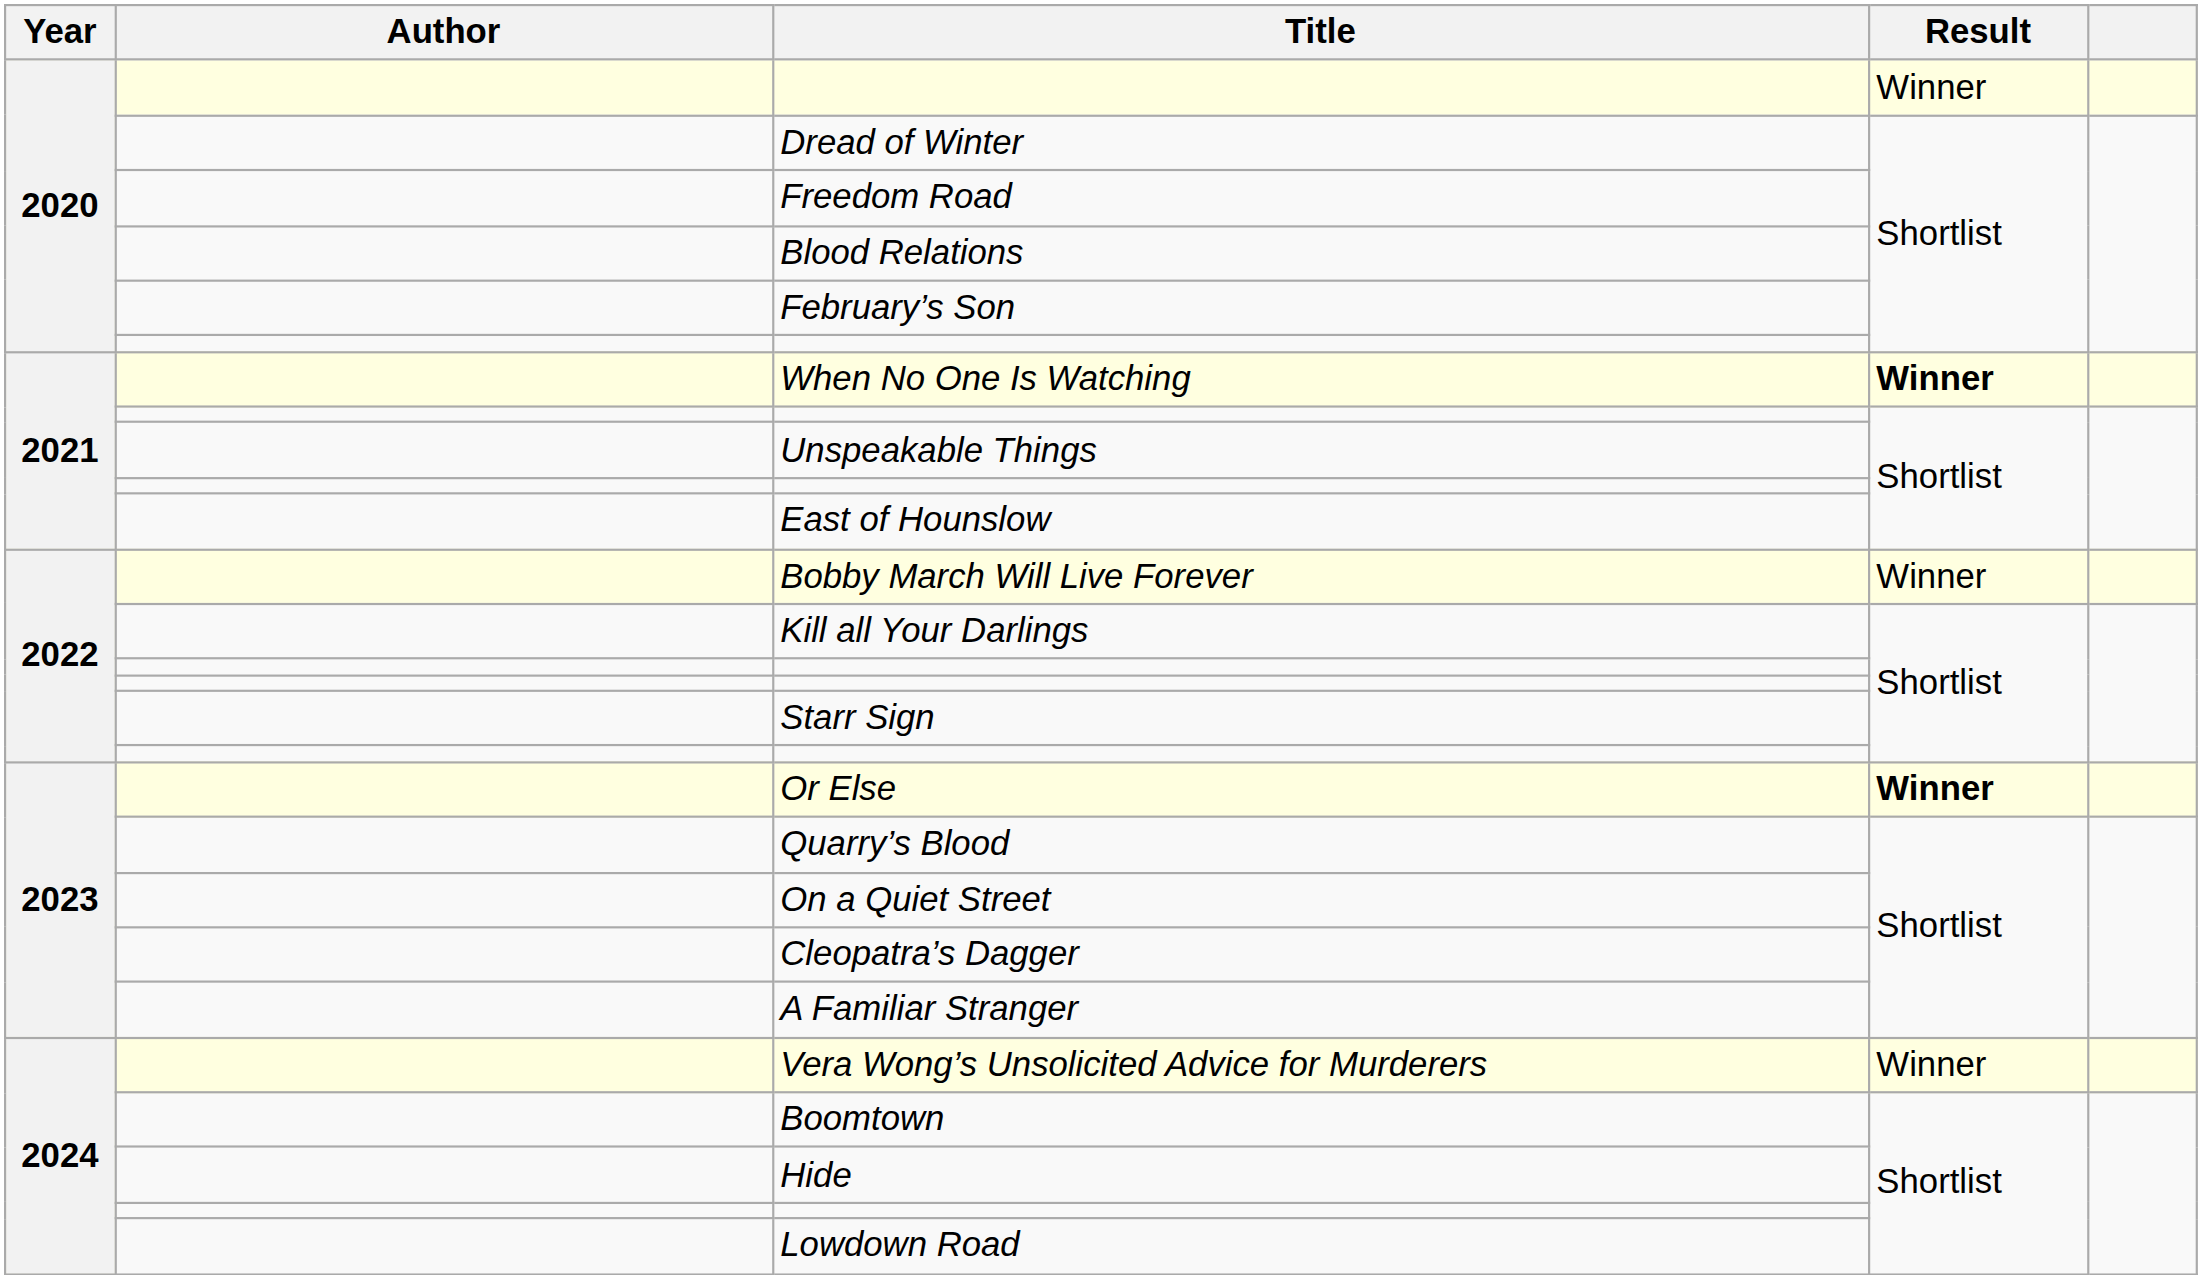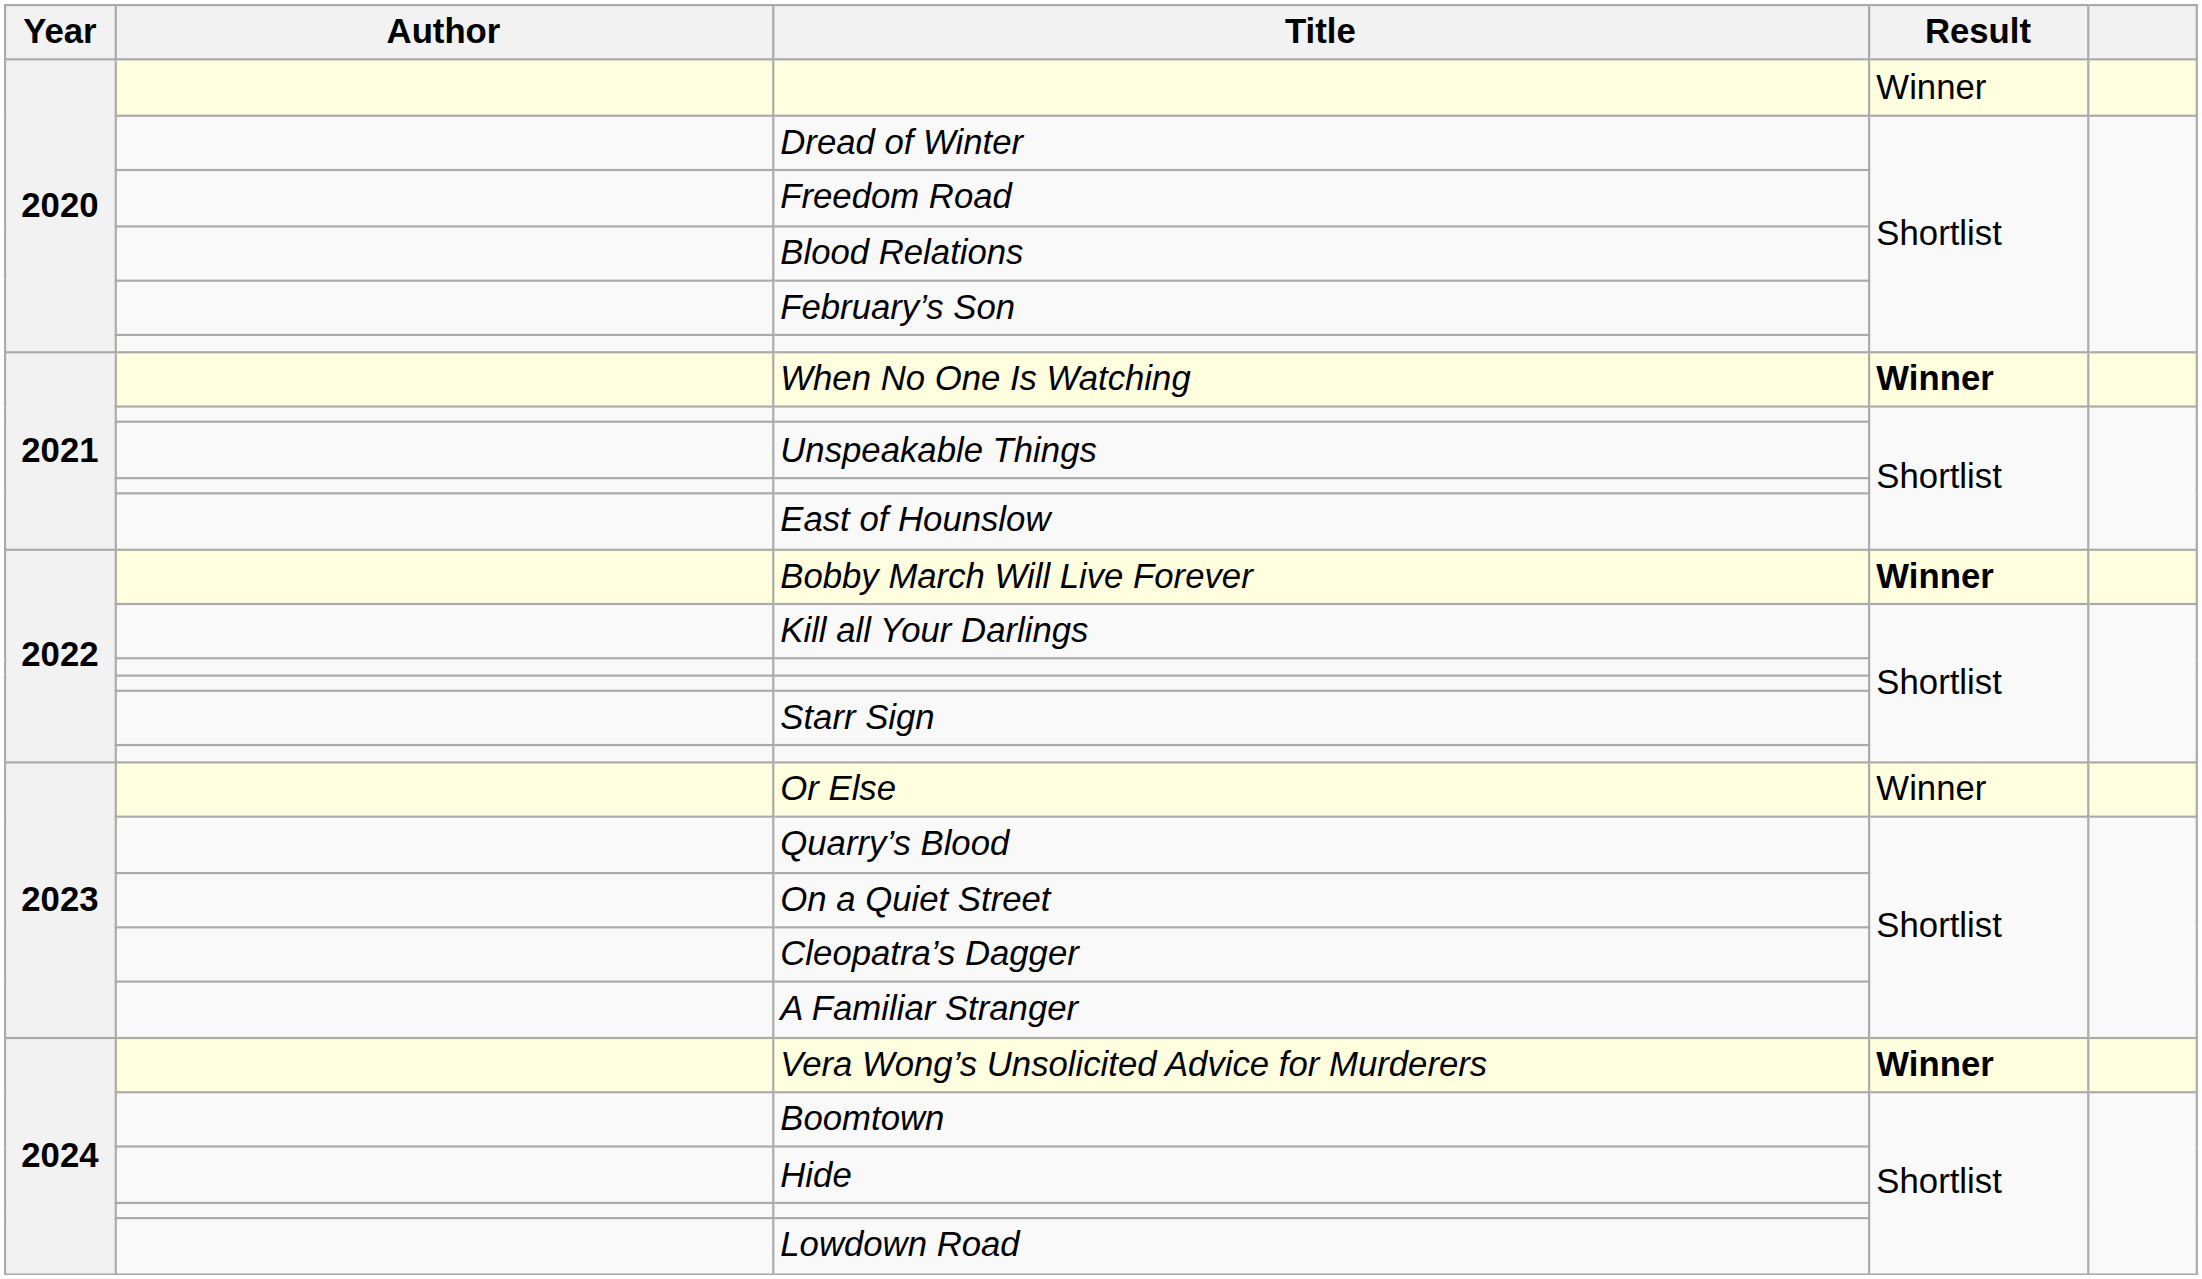(1931, 575) normal -> (1935, 575) bold
(1935, 788) bold -> (1931, 788) normal
(1931, 1064) normal -> (1935, 1064) bold
